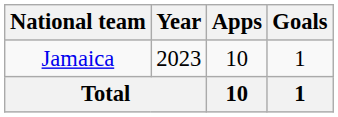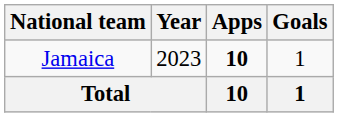(237, 58) normal -> (237, 58) bold
